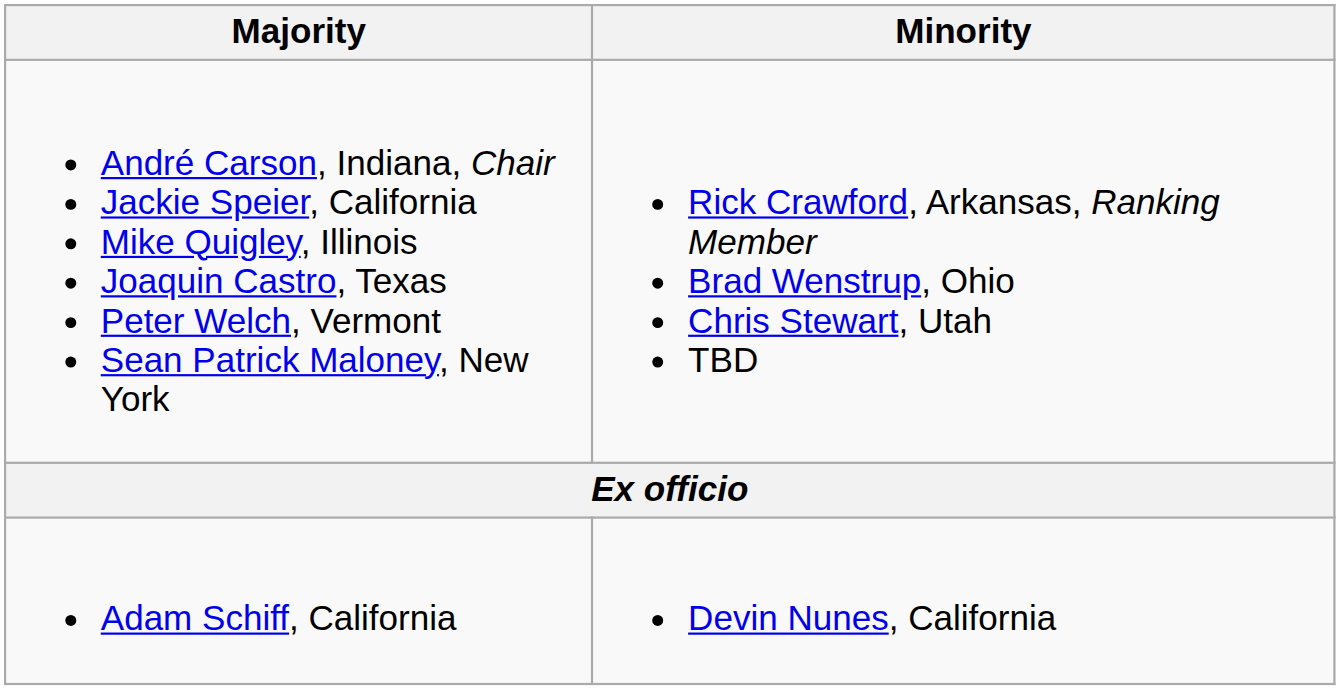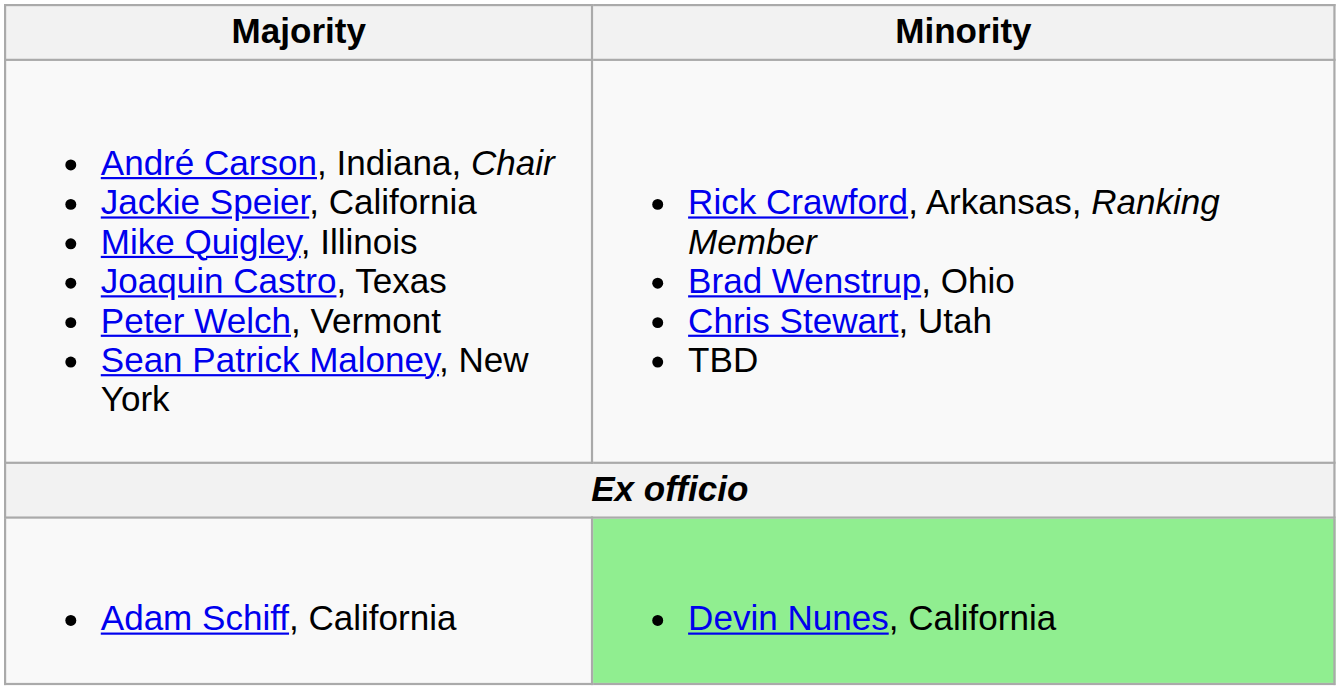(963, 620) no background -> (963, 620) lightgreen background
